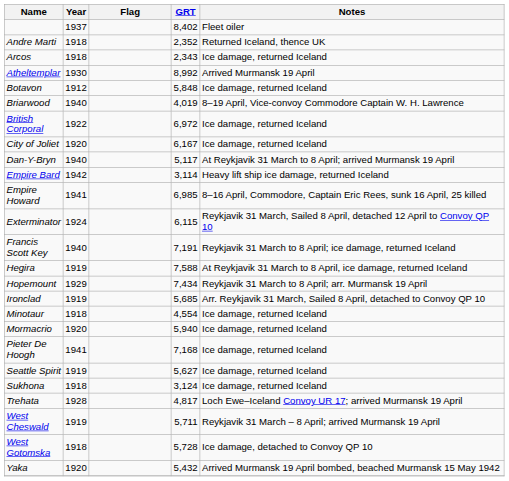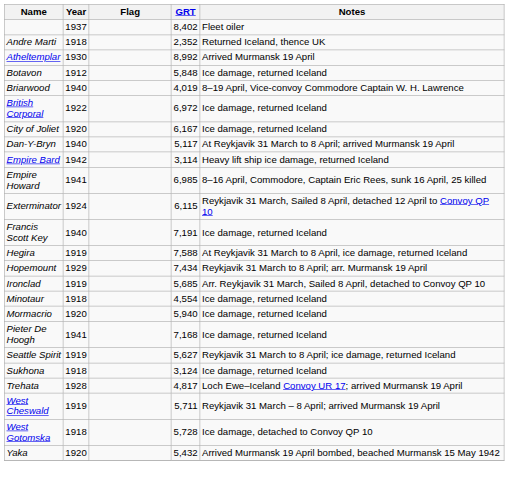- row: (19, 57)
(329, 247) Reykjavik 31 March to 8 April; ice damage, returned Iceland -> (264, 232) Ice damage, returned Iceland
(264, 370) Ice damage, returned Iceland -> (329, 355) Reykjavik 31 March to 8 April; ice damage, returned Iceland
